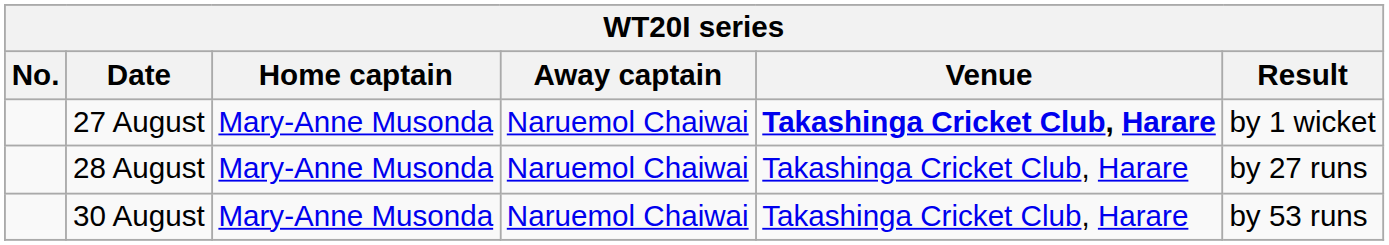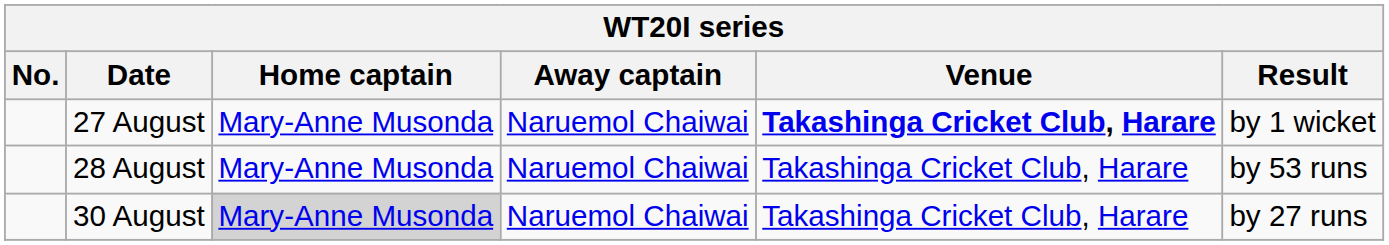(1299, 168) by 27 runs -> (1299, 168) by 53 runs
(356, 215) no background -> (356, 215) lightgrey background
(1299, 215) by 53 runs -> (1299, 215) by 27 runs
